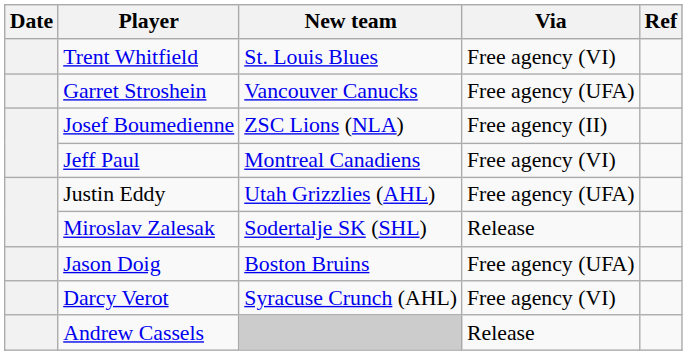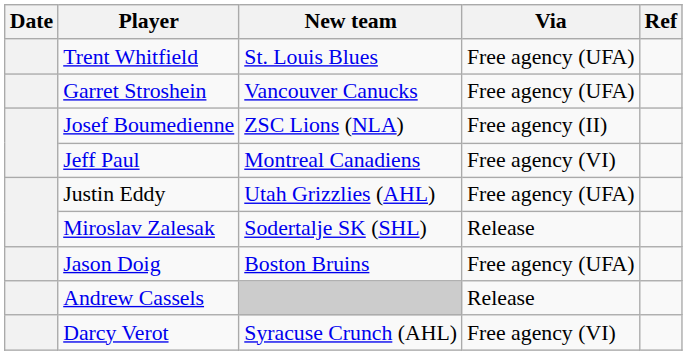(541, 56) Free agency (VI) -> (551, 56) Free agency (UFA)
rows swapped: (116, 297) <-> (134, 332)
